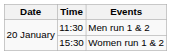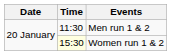(72, 43) no background -> (72, 43) lightyellow background
